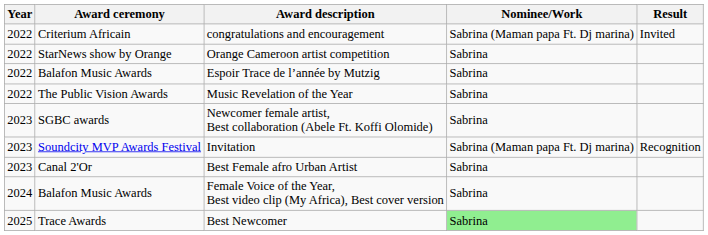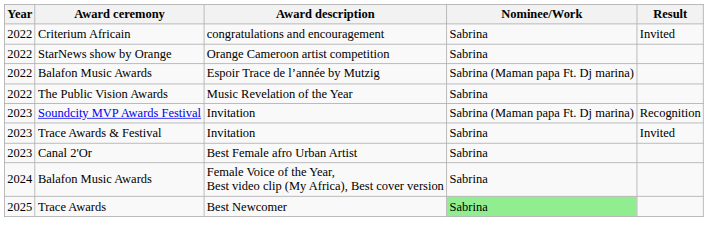(542, 34) Sabrina (Maman papa Ft. Dj marina) -> (469, 34) Sabrina
(469, 73) Sabrina -> (542, 73) Sabrina (Maman papa Ft. Dj marina)
- row: (74, 120)
+ row: (100, 133)
